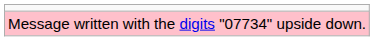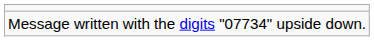(187, 23) pink background -> (187, 23) no background
